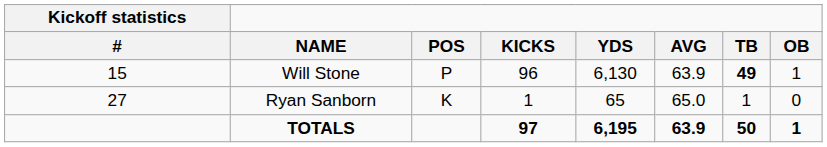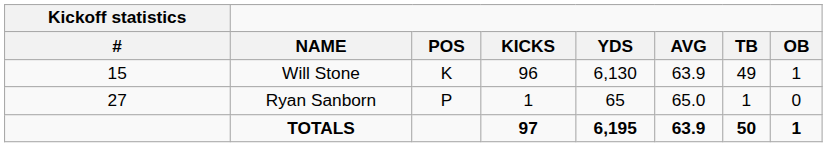(446, 73) P -> (446, 73) K
(746, 73) bold -> (746, 73) normal
(446, 100) K -> (446, 100) P
